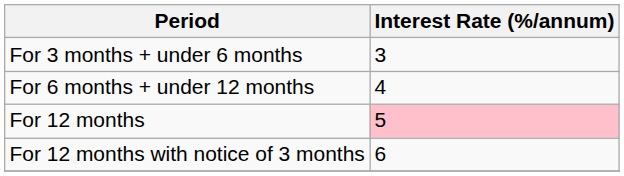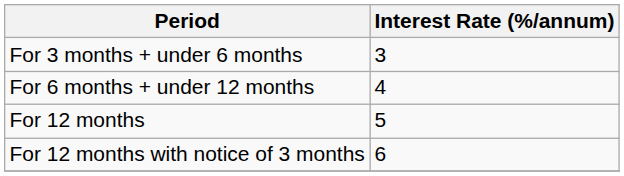(380, 120) pink background -> (380, 120) no background
